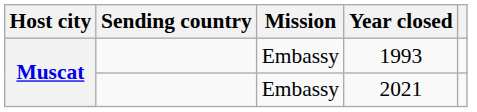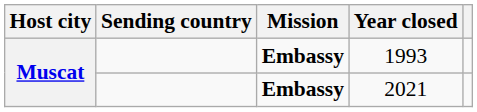(300, 55) normal -> (303, 55) bold
(300, 89) normal -> (303, 89) bold
